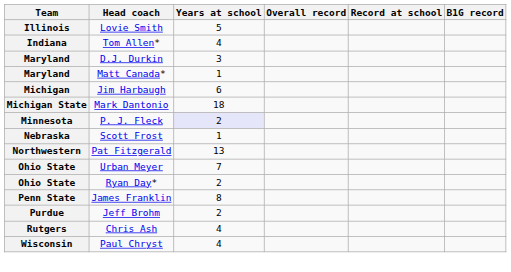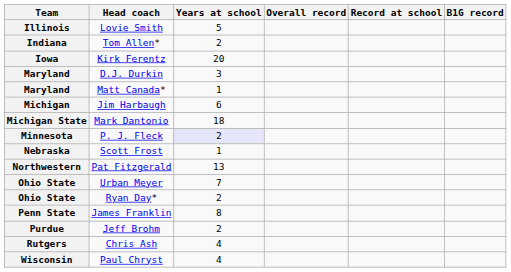(219, 43) 4 -> (219, 43) 2
+ row: (131, 58)
